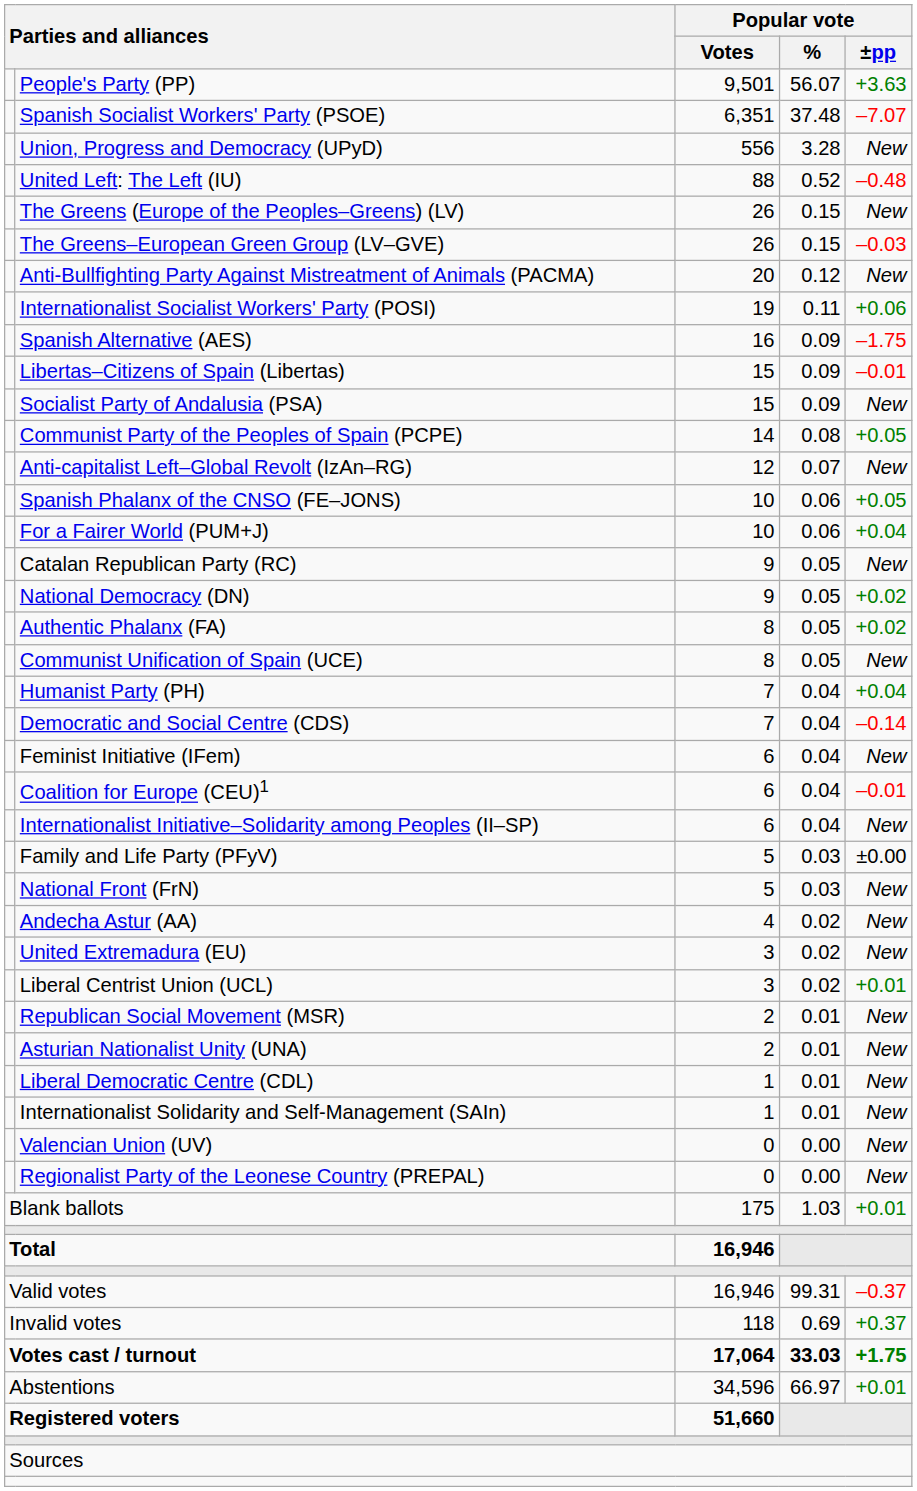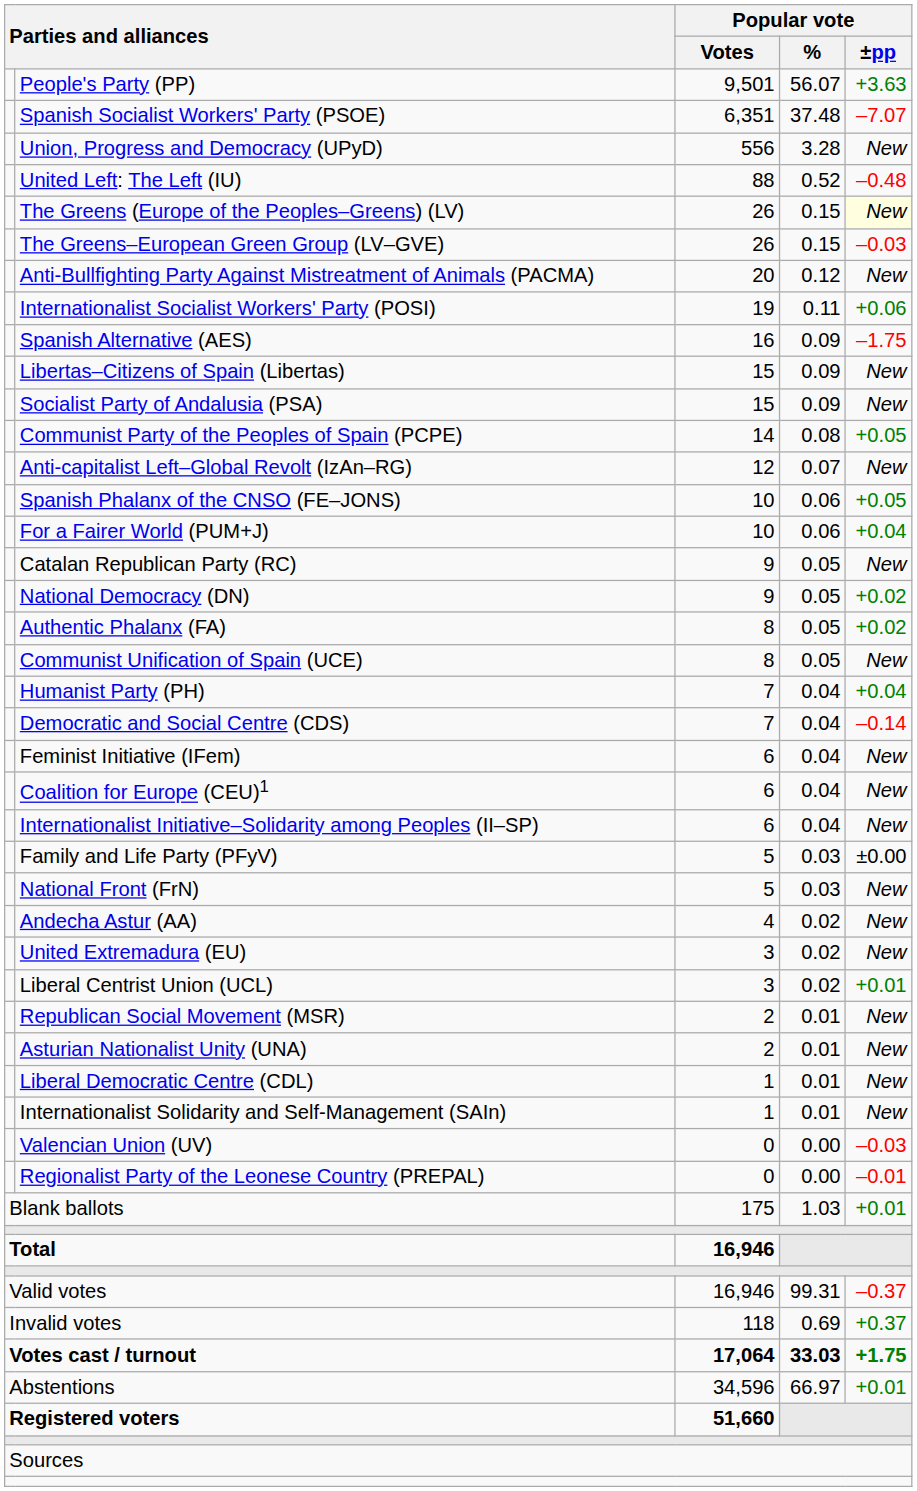(886, 212) no background -> (886, 212) lightyellow background
(881, 372) –0.01 -> (886, 372) New
(881, 790) –0.01 -> (886, 790) New
(886, 1144) New -> (881, 1144) –0.03
(886, 1176) New -> (881, 1176) –0.01
